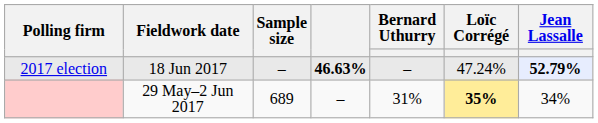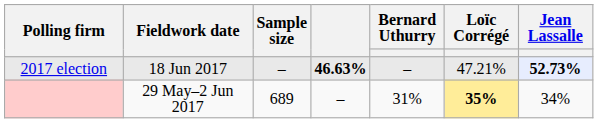(481, 68) 47.24% -> (481, 68) 47.21%
(555, 68) 52.79% -> (555, 68) 52.73%
